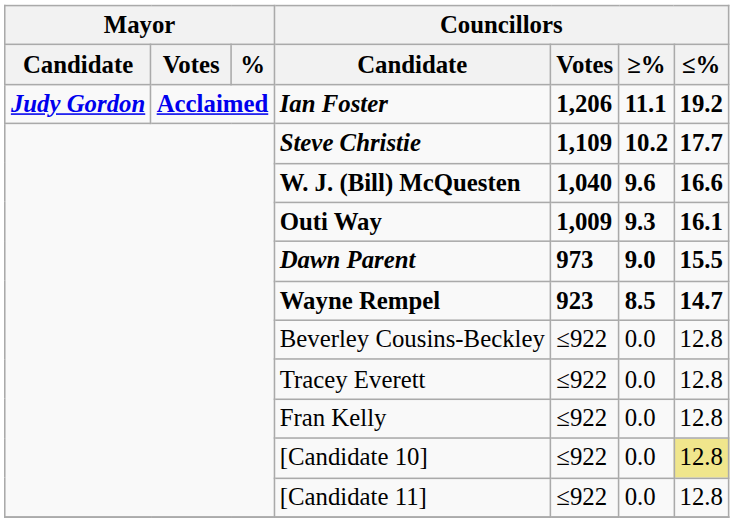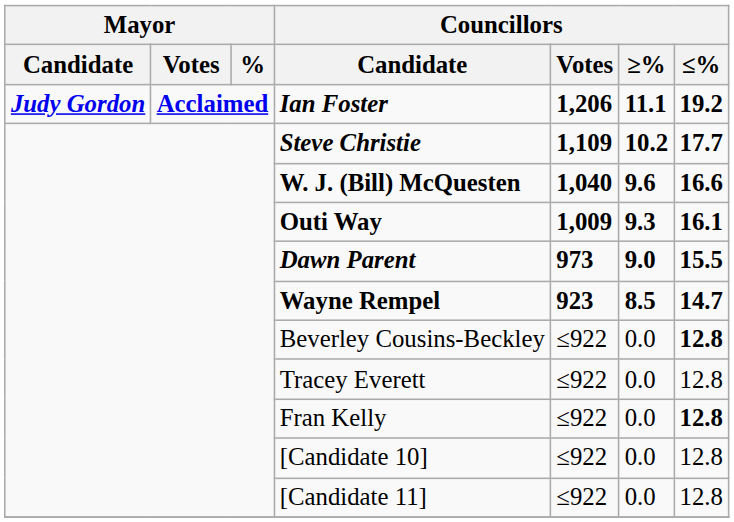(701, 339) normal -> (701, 339) bold
(701, 418) normal -> (701, 418) bold
(701, 457) khaki background -> (701, 457) no background
